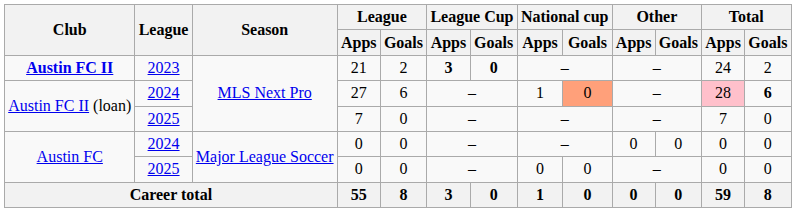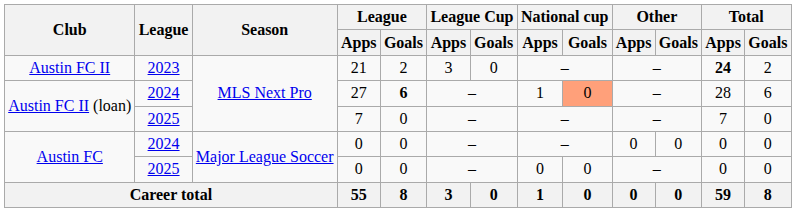(70, 67) bold -> (70, 67) normal
(448, 67) bold -> (448, 67) normal
(494, 67) bold -> (494, 67) normal
(723, 67) normal -> (723, 67) bold
(403, 93) normal -> (403, 93) bold
(723, 93) pink background -> (723, 93) no background
(768, 93) bold -> (768, 93) normal
